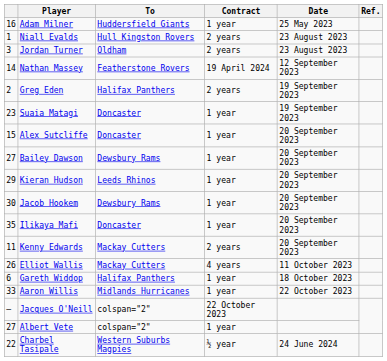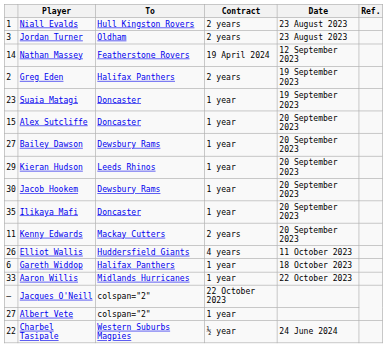- row: (46, 24)
(131, 265) Mackay Cutters -> (143, 252) Huddersfield Giants
